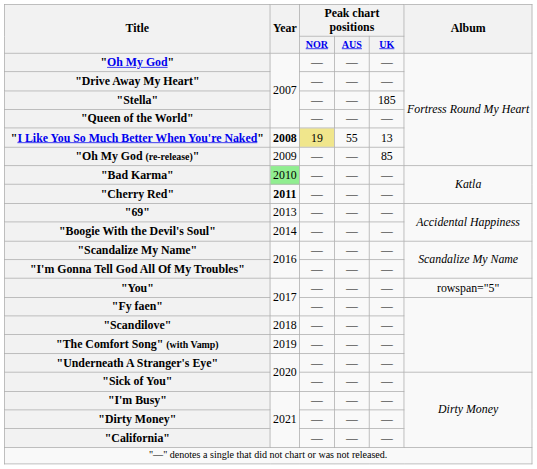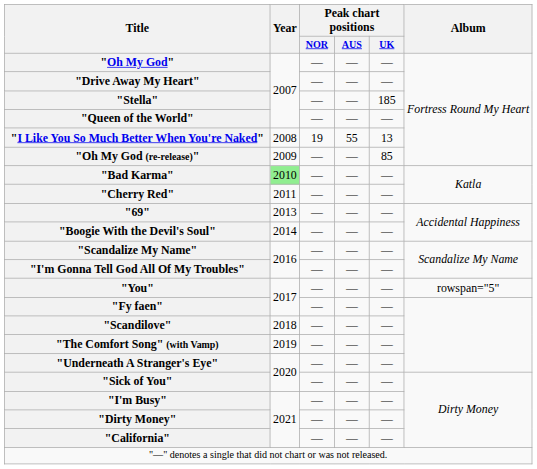(285, 137) bold -> (285, 137) normal
(317, 137) khaki background -> (317, 137) no background
(285, 194) bold -> (285, 194) normal
